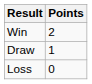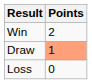(51, 50) no background -> (51, 50) lightsalmon background
